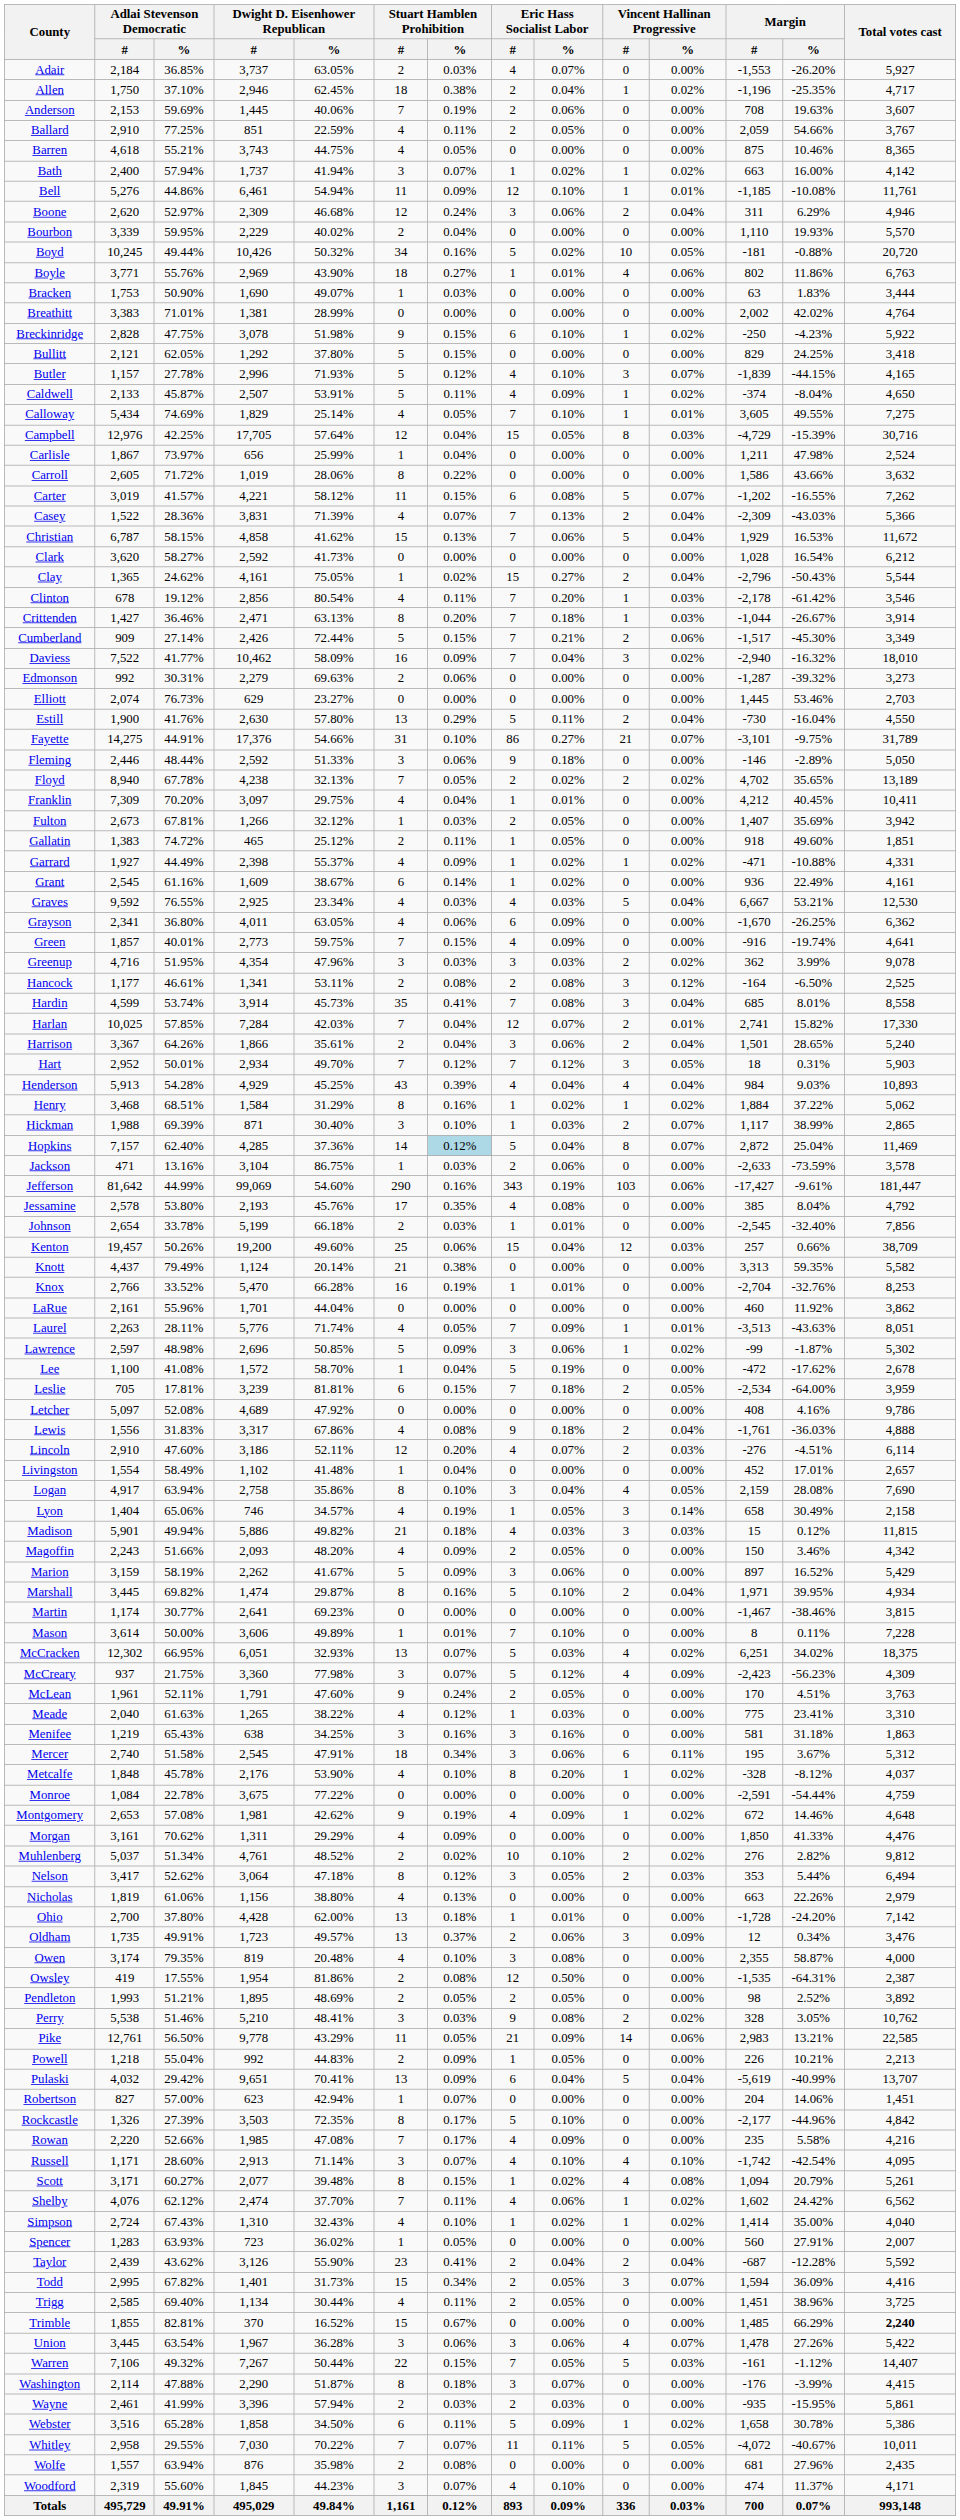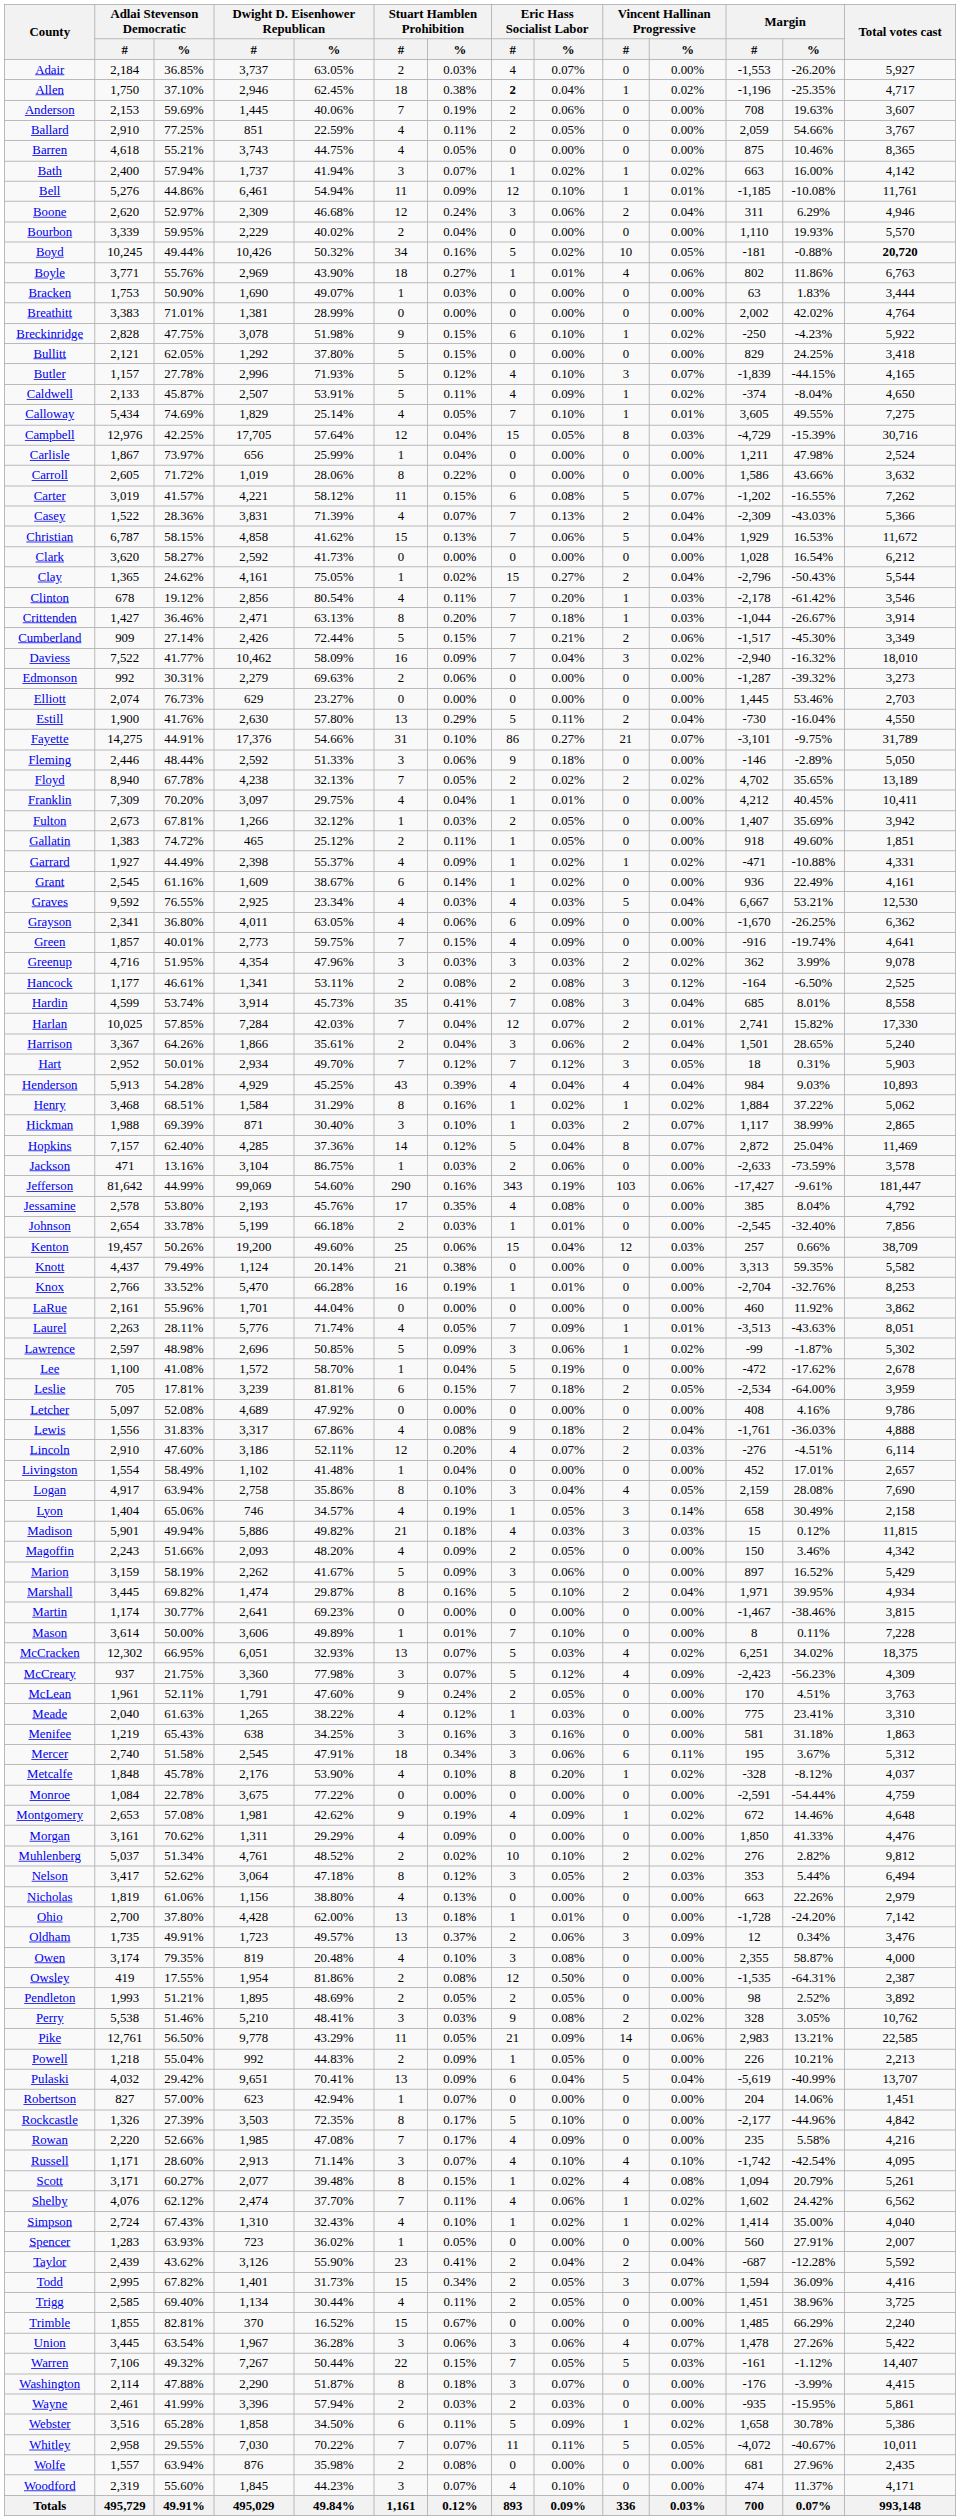(513, 89) normal -> (513, 89) bold
(900, 252) normal -> (900, 252) bold
(460, 1145) lightblue background -> (460, 1145) no background
(900, 2322) bold -> (900, 2322) normal
